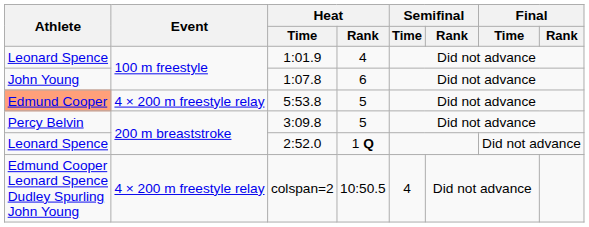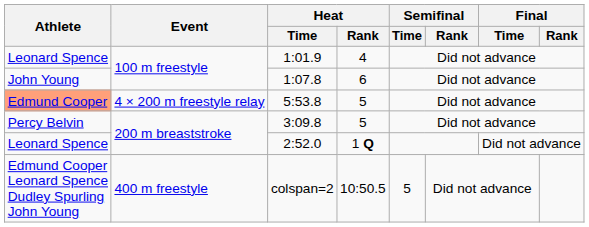(189, 189) 4 × 200 m freestyle relay -> (161, 189) 400 m freestyle
(407, 189) 4 -> (407, 189) 5
